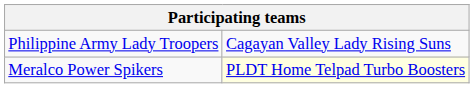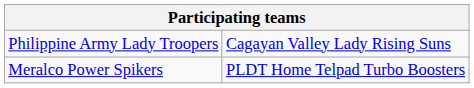(346, 69) lightyellow background -> (346, 69) no background
